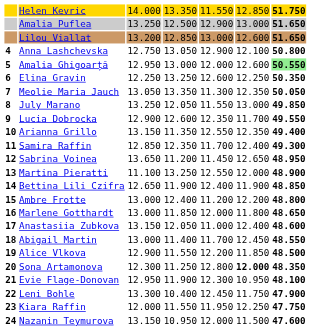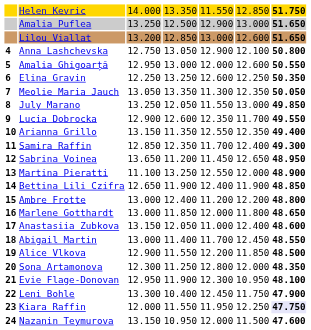(289, 64) lightgreen background -> (289, 64) no background
(253, 267) bold -> (253, 267) normal
(289, 307) no background -> (289, 307) lavender background
